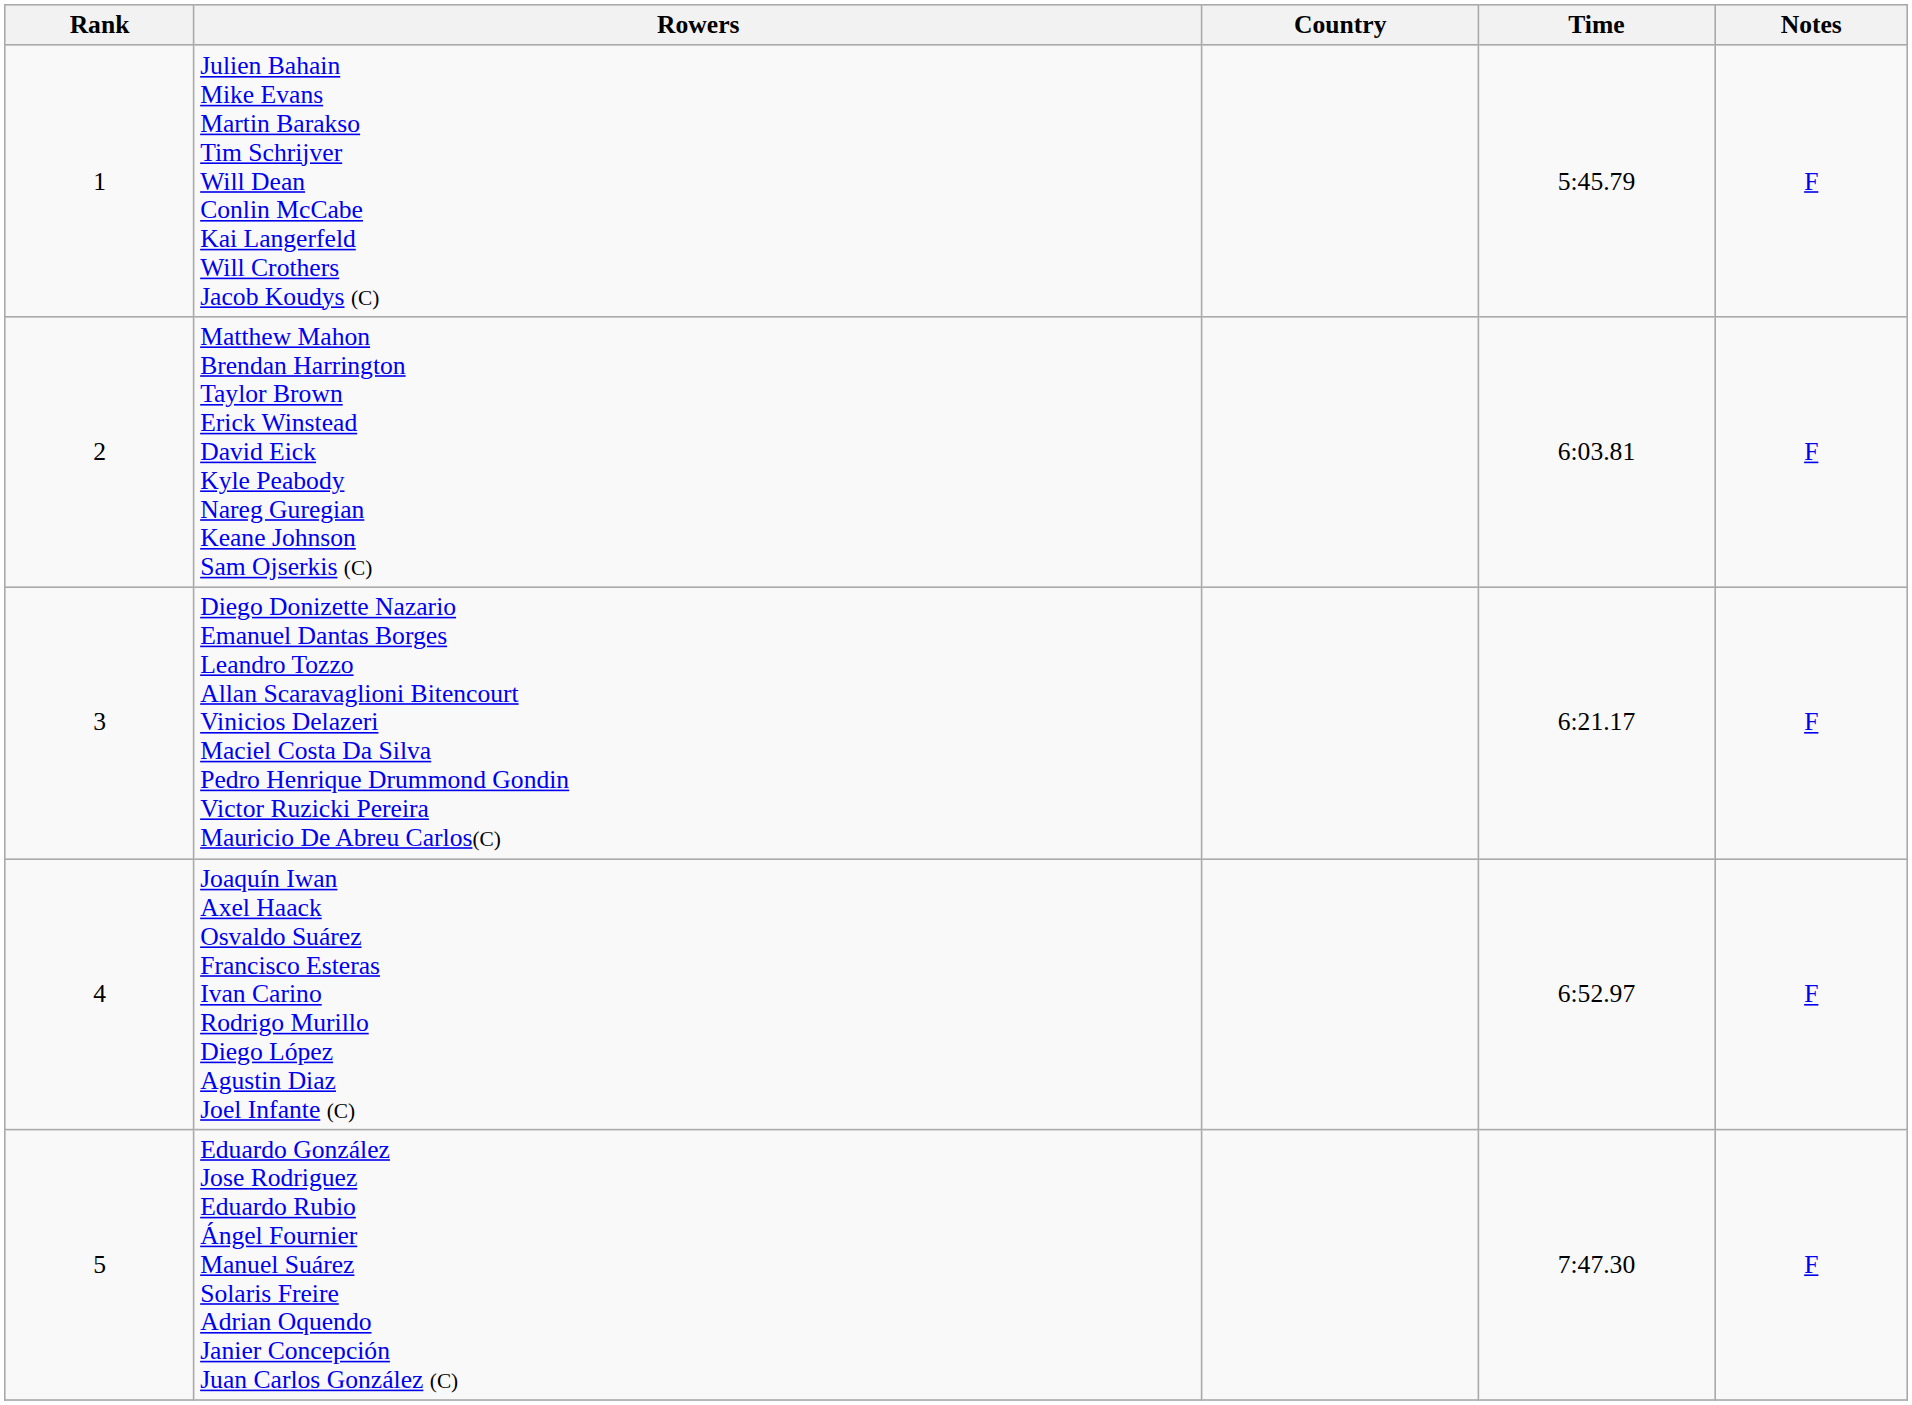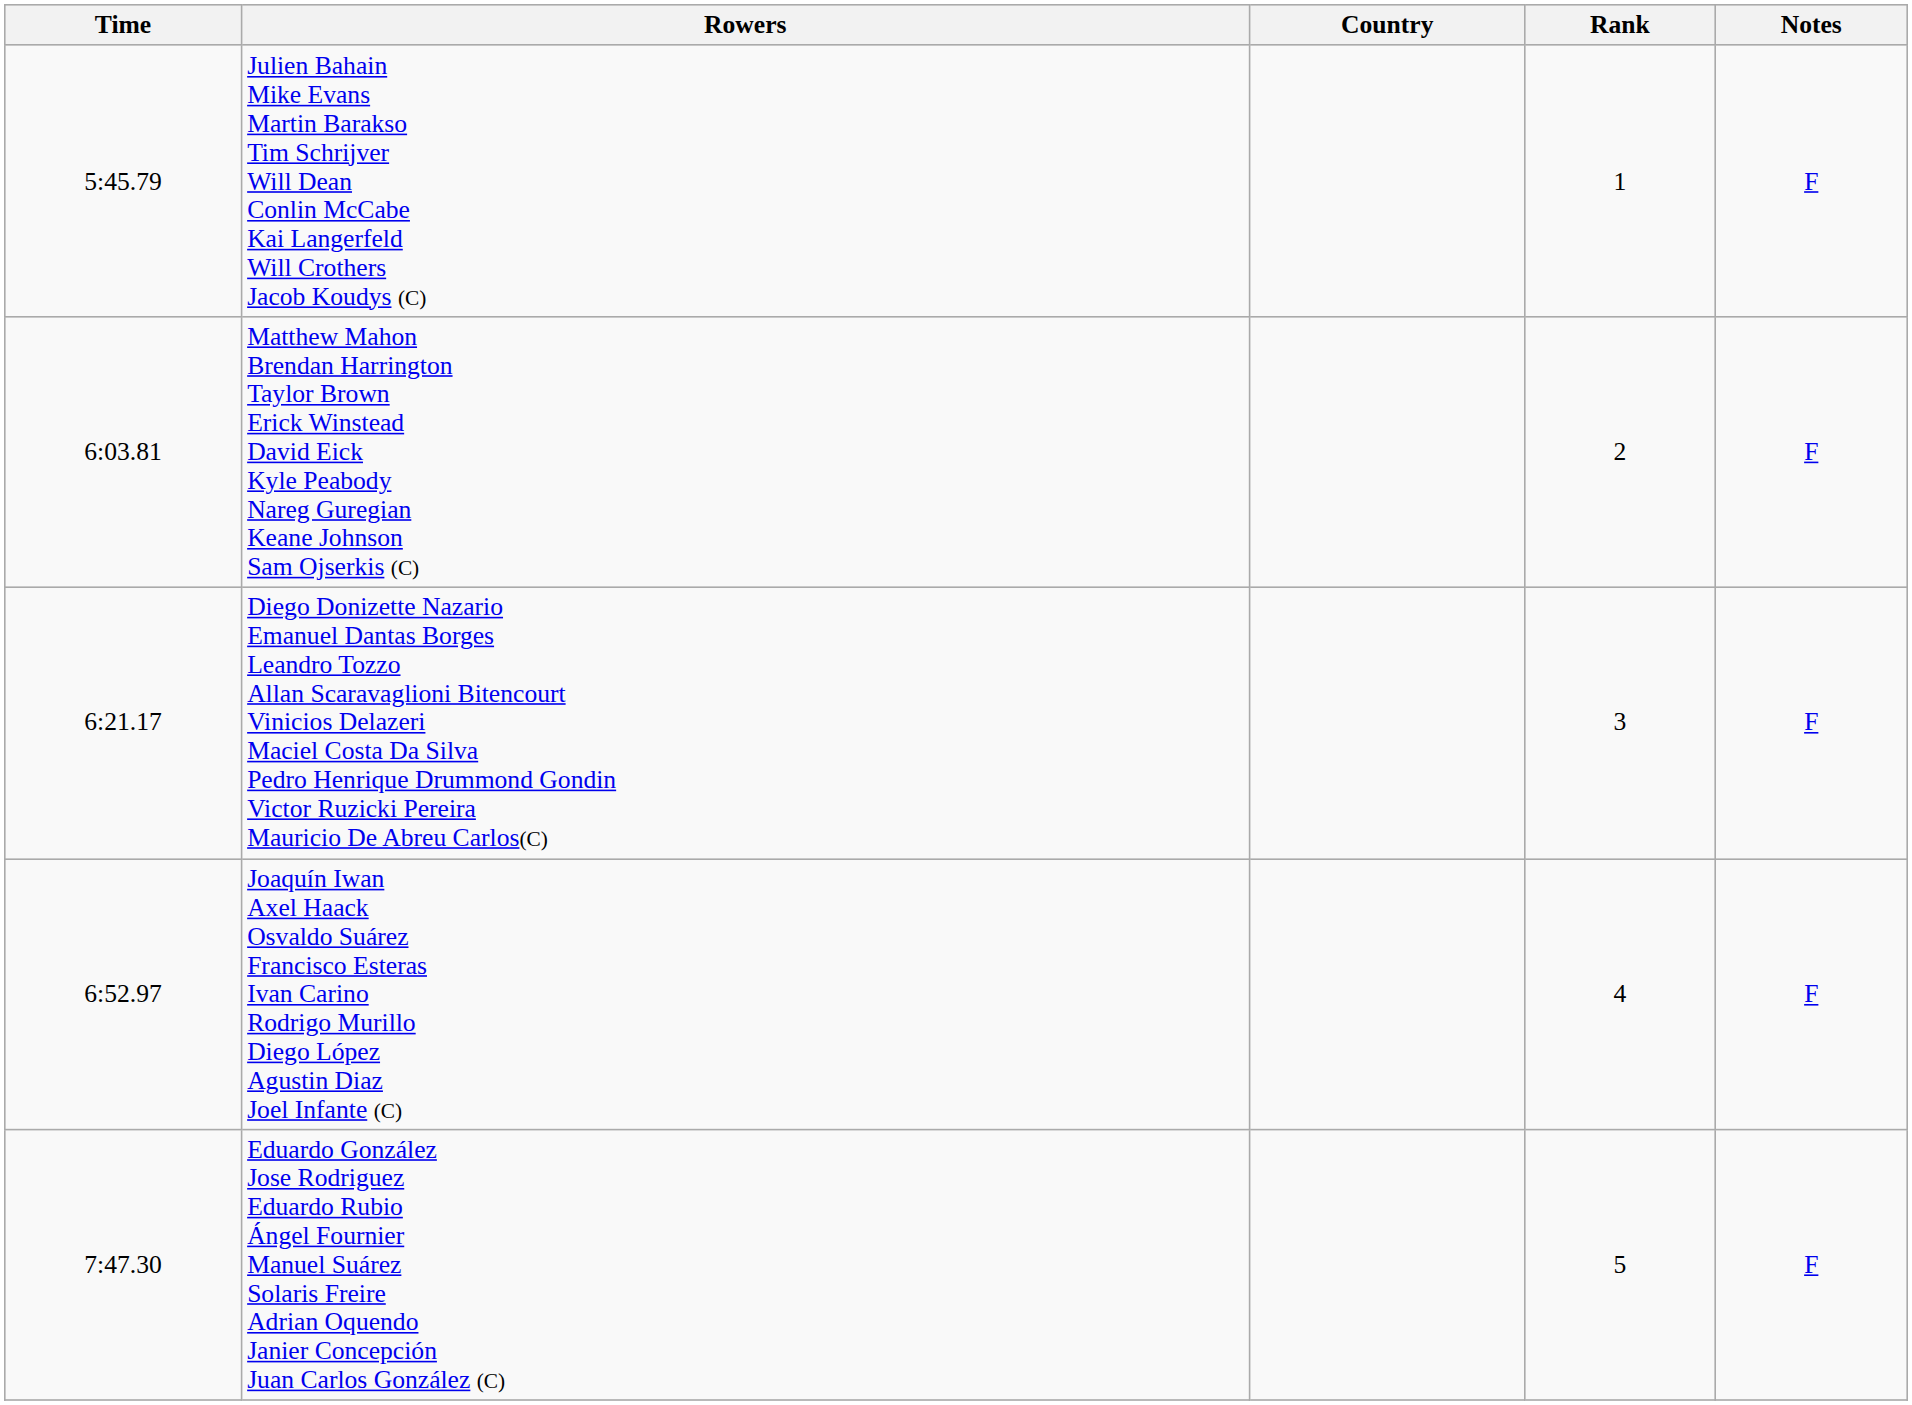columns swapped: (100, 24) <-> (1596, 24)
